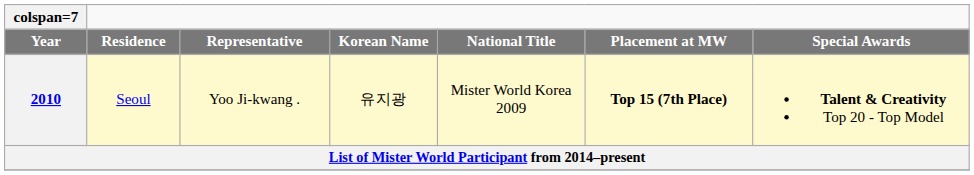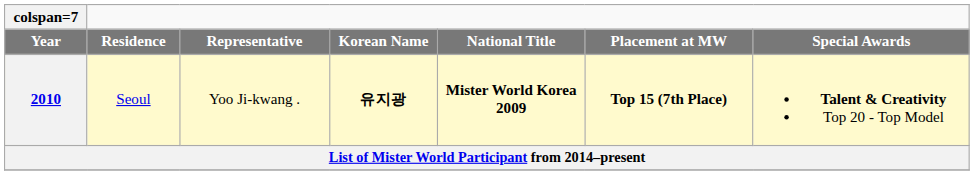(383, 99) normal -> (383, 99) bold
(511, 99) normal -> (511, 99) bold
